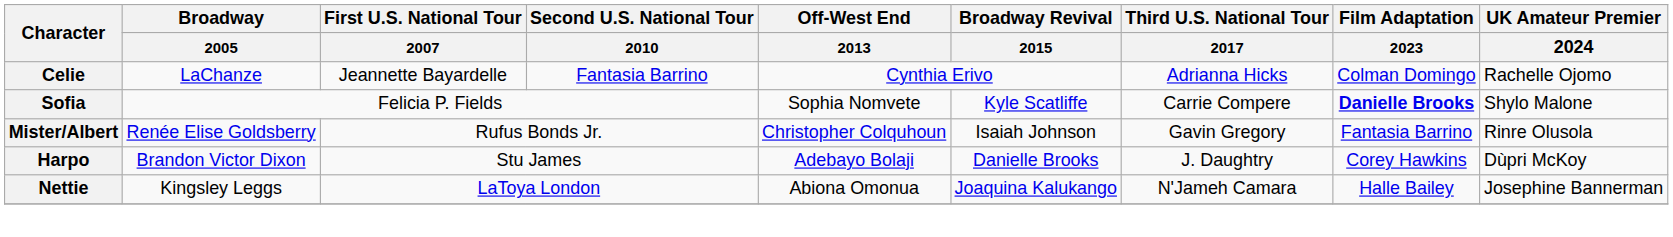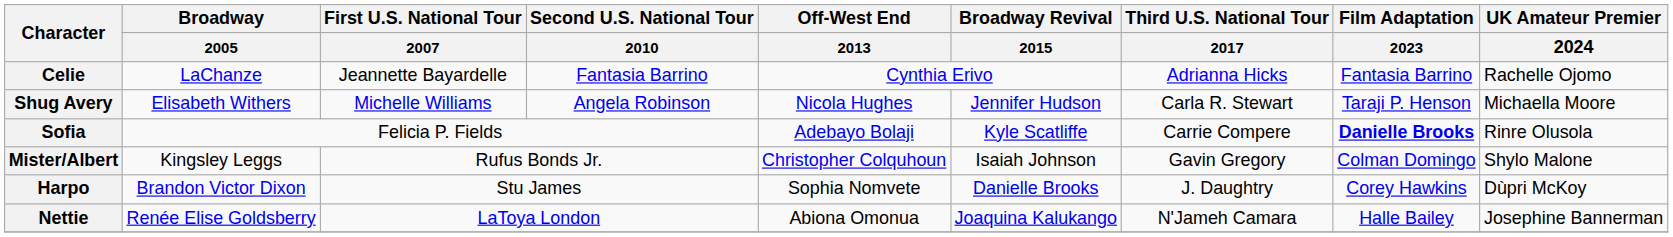(1406, 75) Colman Domingo -> (1406, 75) Fantasia Barrino
+ row: (63, 103)
(854, 103) Sophia Nomvete -> (854, 132) Adebayo Bolaji
(1538, 103) Shylo Malone -> (1538, 132) Rinre Olusola
(221, 132) Renée Elise Goldsberry -> (221, 160) Kingsley Leggs
(1406, 132) Fantasia Barrino -> (1406, 160) Colman Domingo
(1538, 132) Rinre Olusola -> (1538, 160) Shylo Malone
(854, 160) Adebayo Bolaji -> (854, 189) Sophia Nomvete
(221, 189) Kingsley Leggs -> (221, 217) Renée Elise Goldsberry
